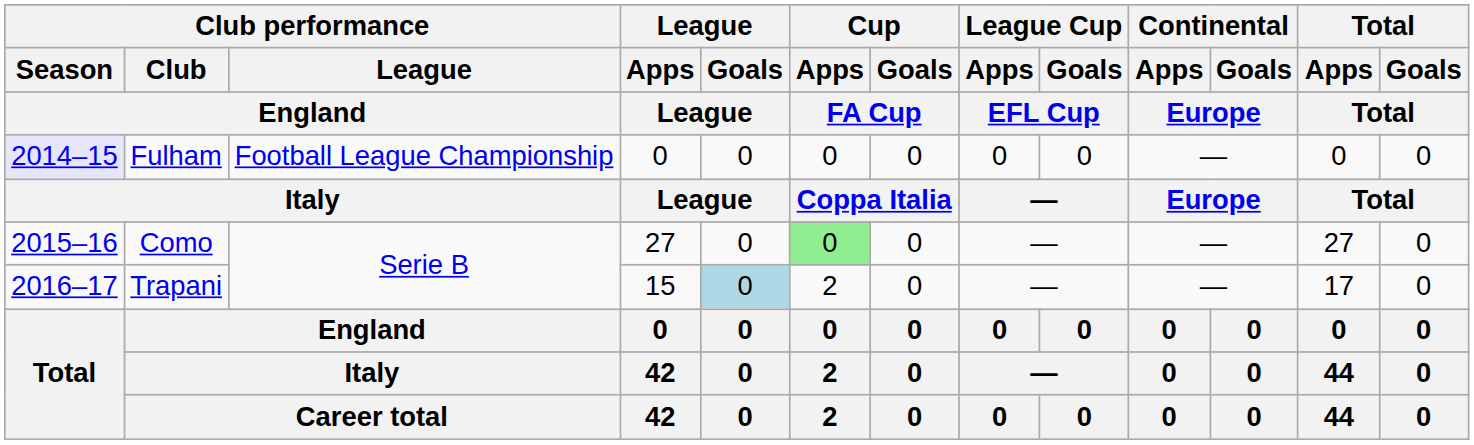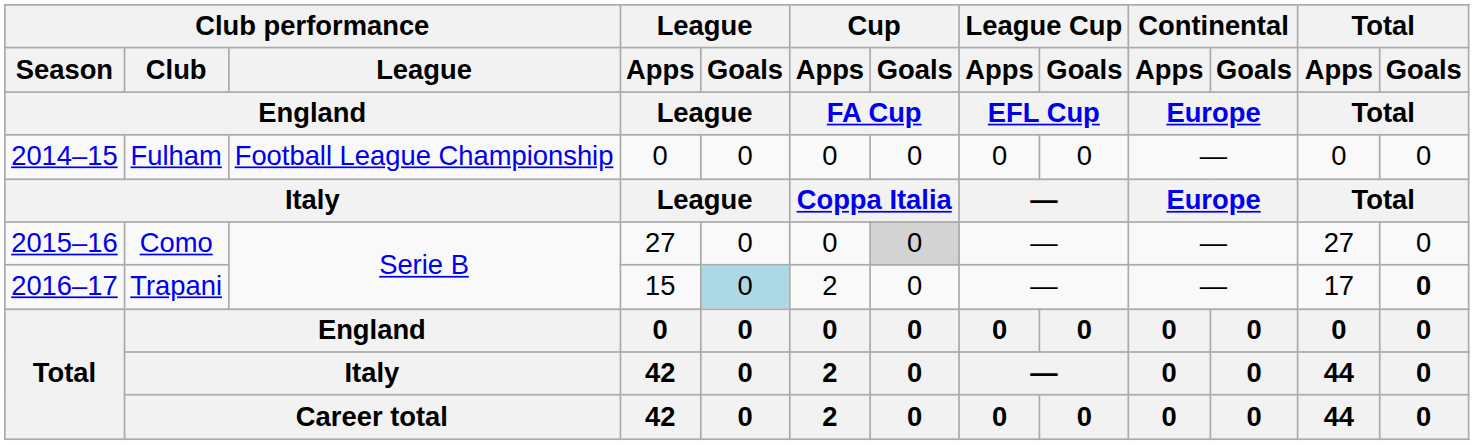(64, 156) lavender background -> (64, 156) no background
(830, 243) lightgreen background -> (830, 243) no background
(915, 243) no background -> (915, 243) lightgrey background
(1424, 286) normal -> (1424, 286) bold
